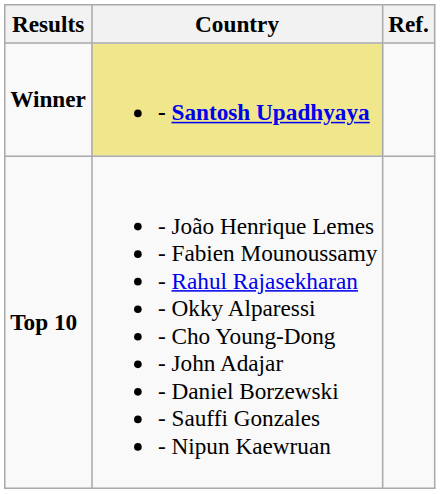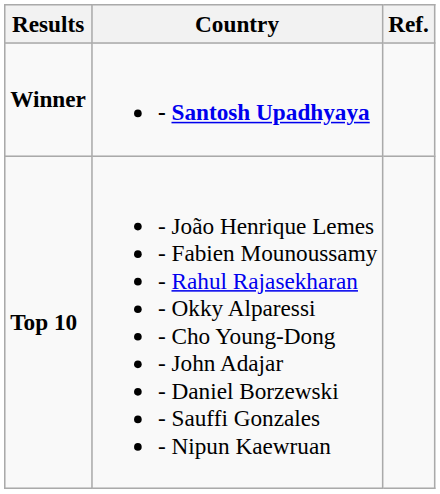(237, 113) khaki background -> (237, 113) no background
